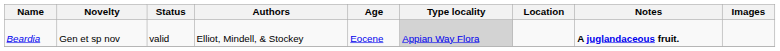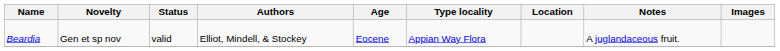(441, 38) lightgrey background -> (447, 38) no background
(628, 38) bold -> (633, 38) normal
